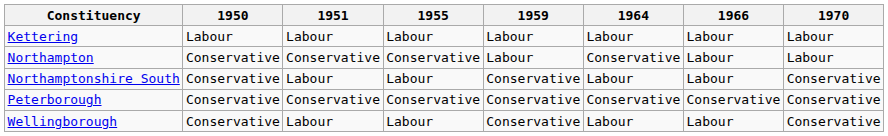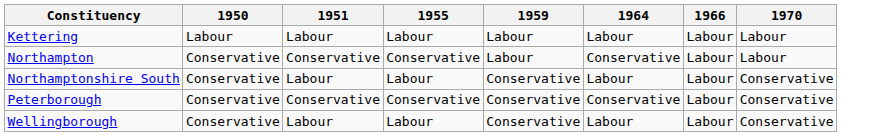(733, 100) Conservative -> (710, 100) Labour
